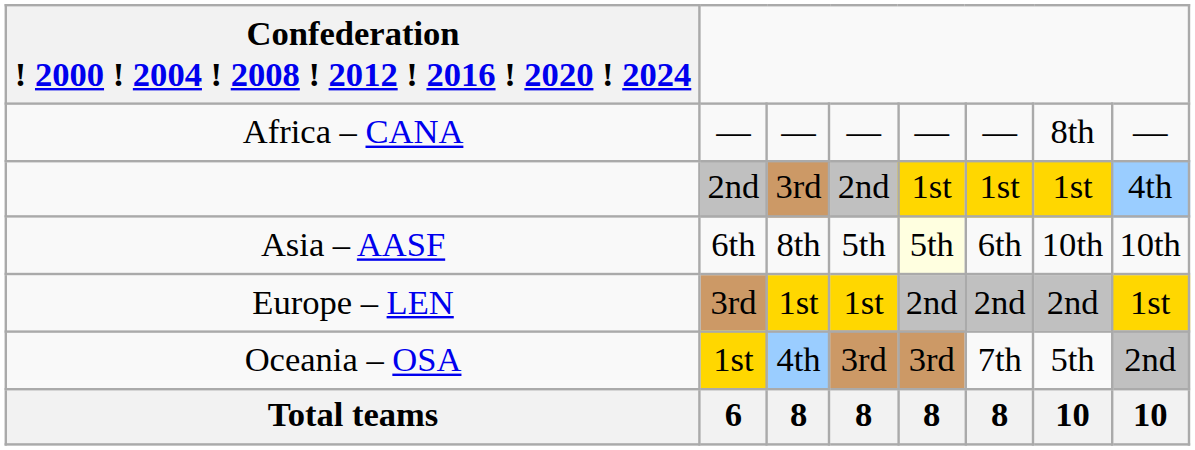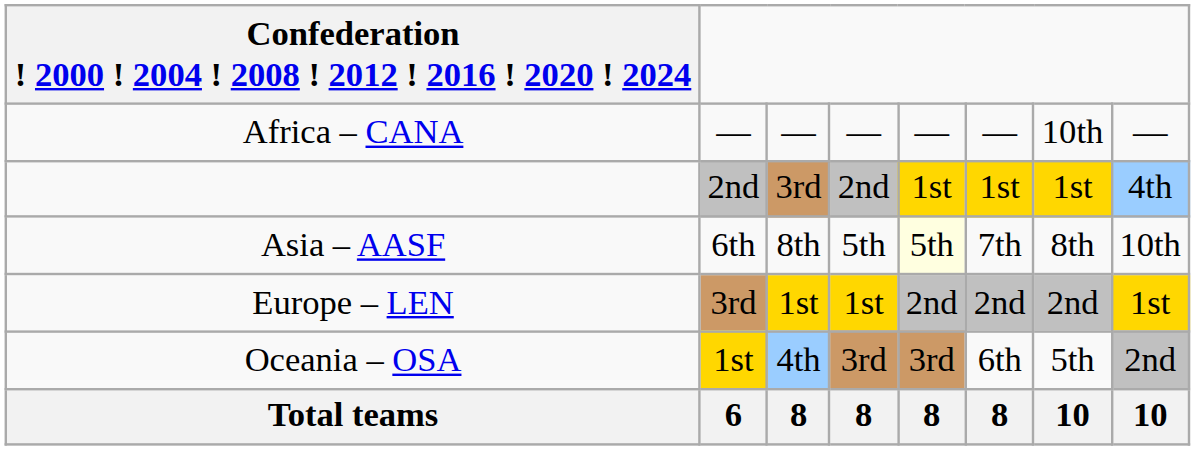(1073, 131) 8th -> (1073, 131) 10th
(1000, 245) 6th -> (1000, 245) 7th
(1073, 245) 10th -> (1073, 245) 8th
(1000, 359) 7th -> (1000, 359) 6th
